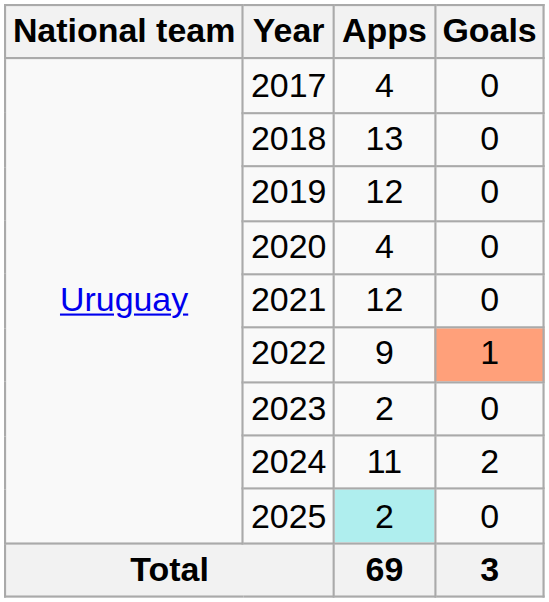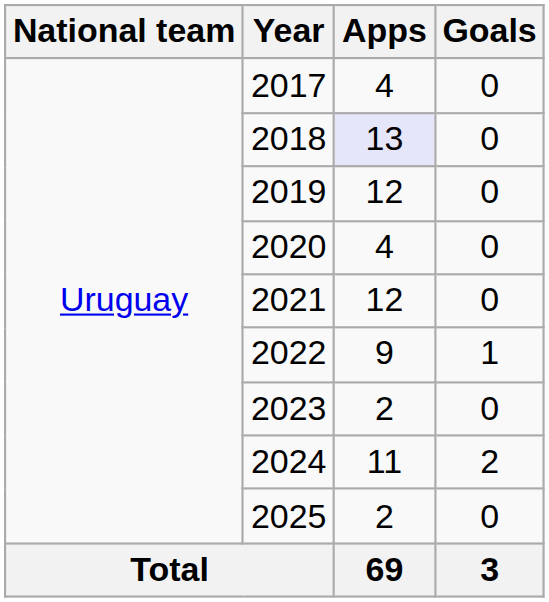(384, 138) no background -> (384, 138) lavender background
(490, 354) lightsalmon background -> (490, 354) no background
(384, 515) paleturquoise background -> (384, 515) no background
